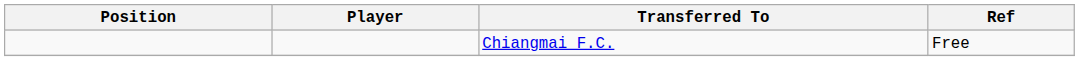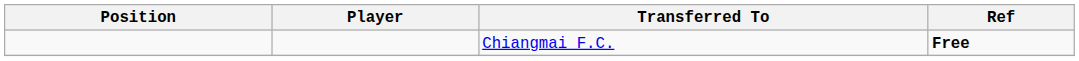(951, 43) normal -> (951, 43) bold
